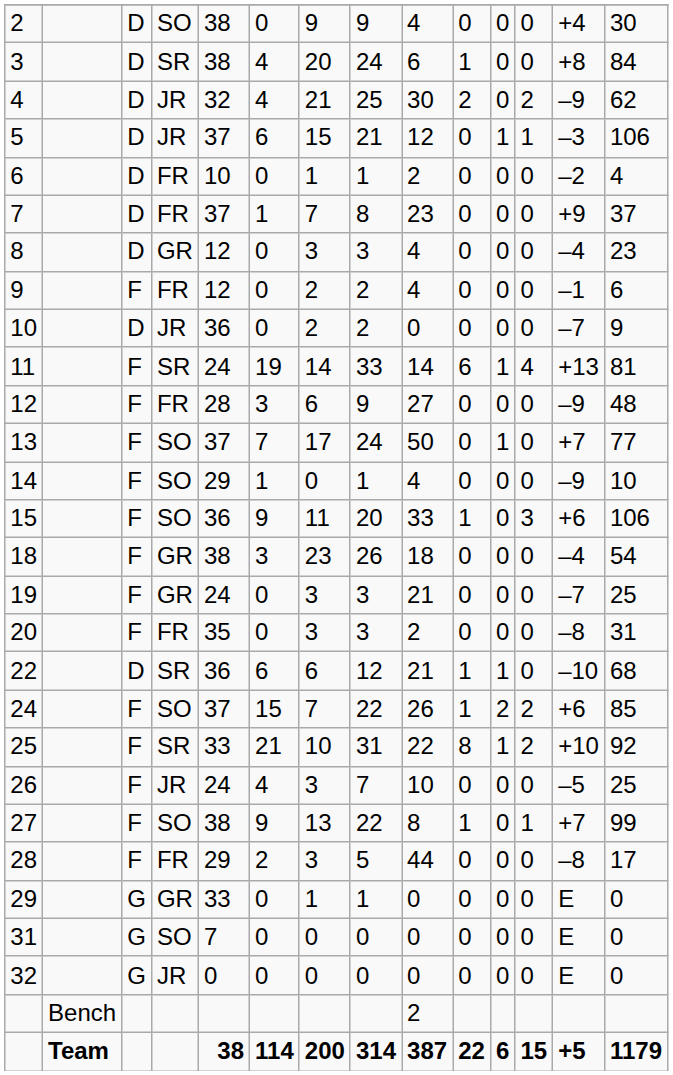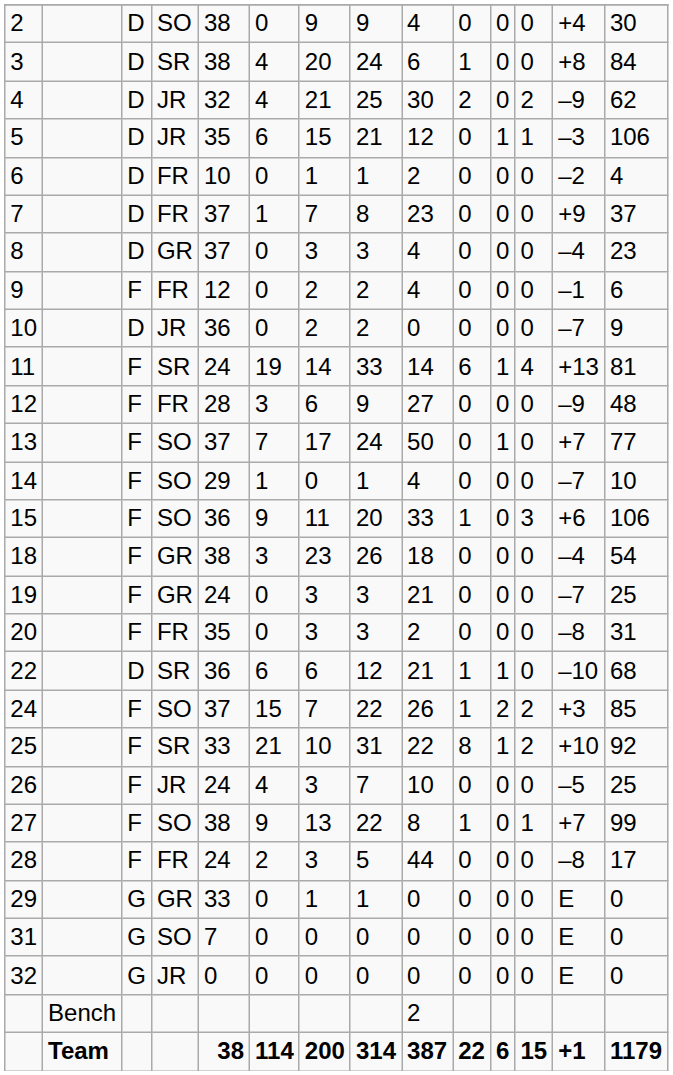(217, 137) 37 -> (217, 137) 35
(217, 251) 12 -> (217, 251) 37
(571, 480) –9 -> (571, 480) –7
(572, 708) +6 -> (572, 708) +3
(217, 860) 29 -> (217, 860) 24
(572, 1051) +5 -> (572, 1051) +1
